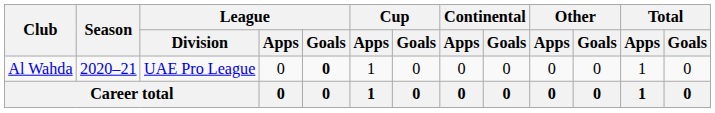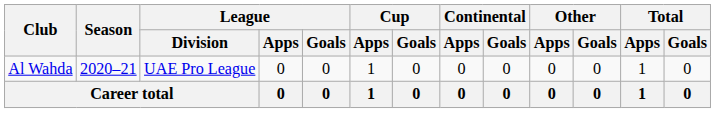(326, 68) bold -> (326, 68) normal
